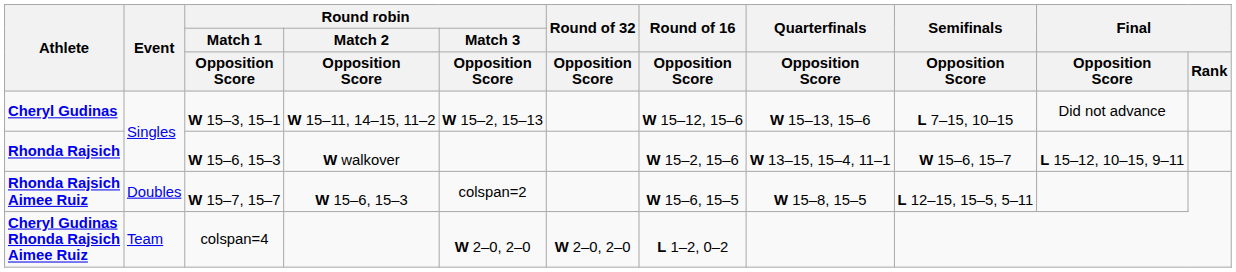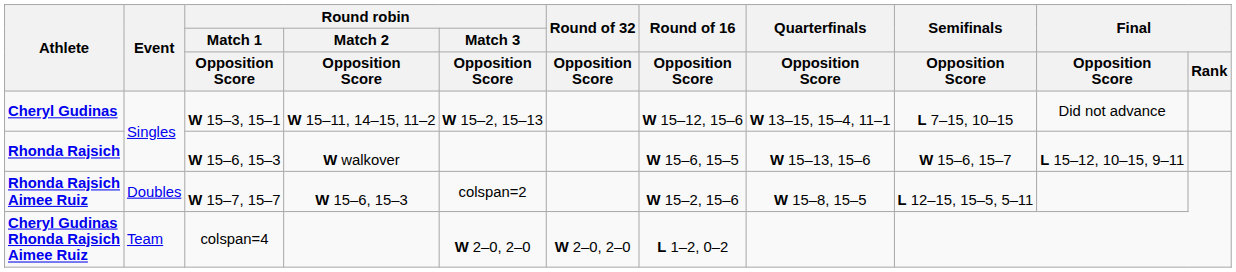(820, 120) W 15–13, 15–6 -> (820, 120) W 13–15, 15–4, 11–1
(693, 160) W 15–2, 15–6 -> (693, 160) W 15–6, 15–5
(820, 160) W 13–15, 15–4, 11–1 -> (820, 160) W 15–13, 15–6
(693, 200) W 15–6, 15–5 -> (693, 200) W 15–2, 15–6
